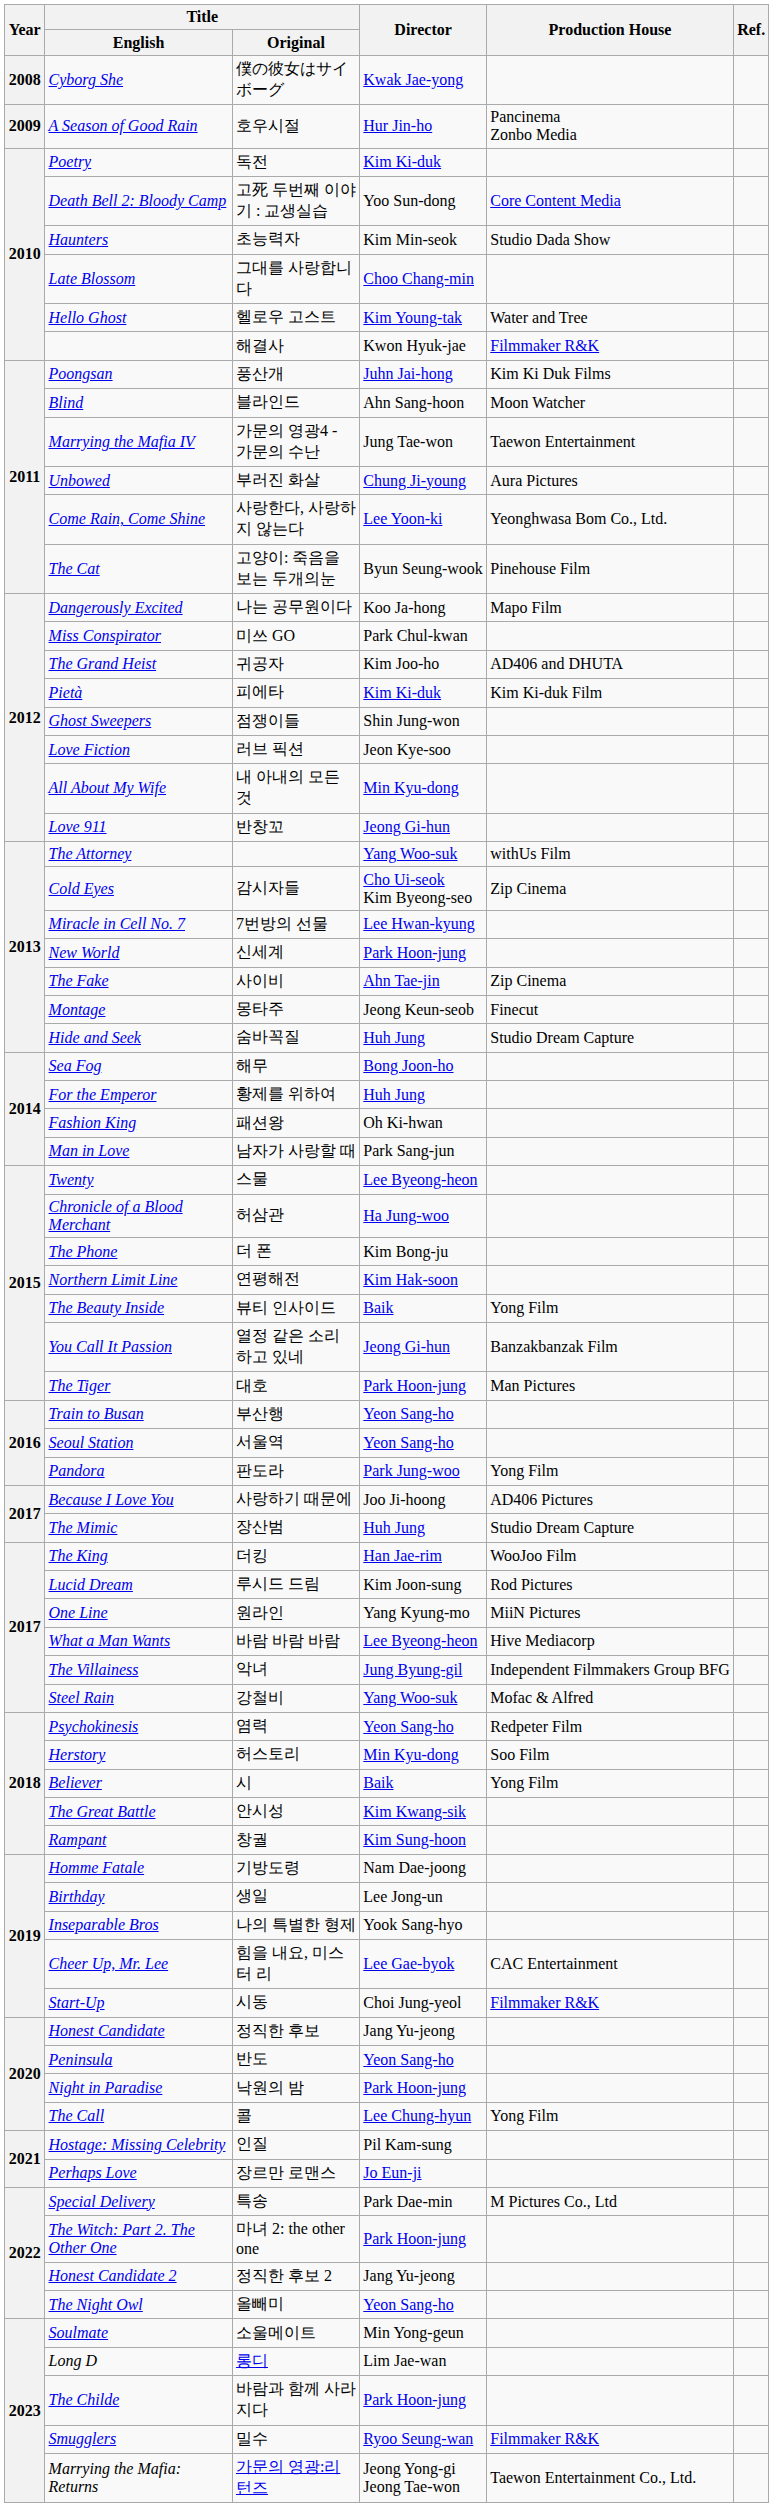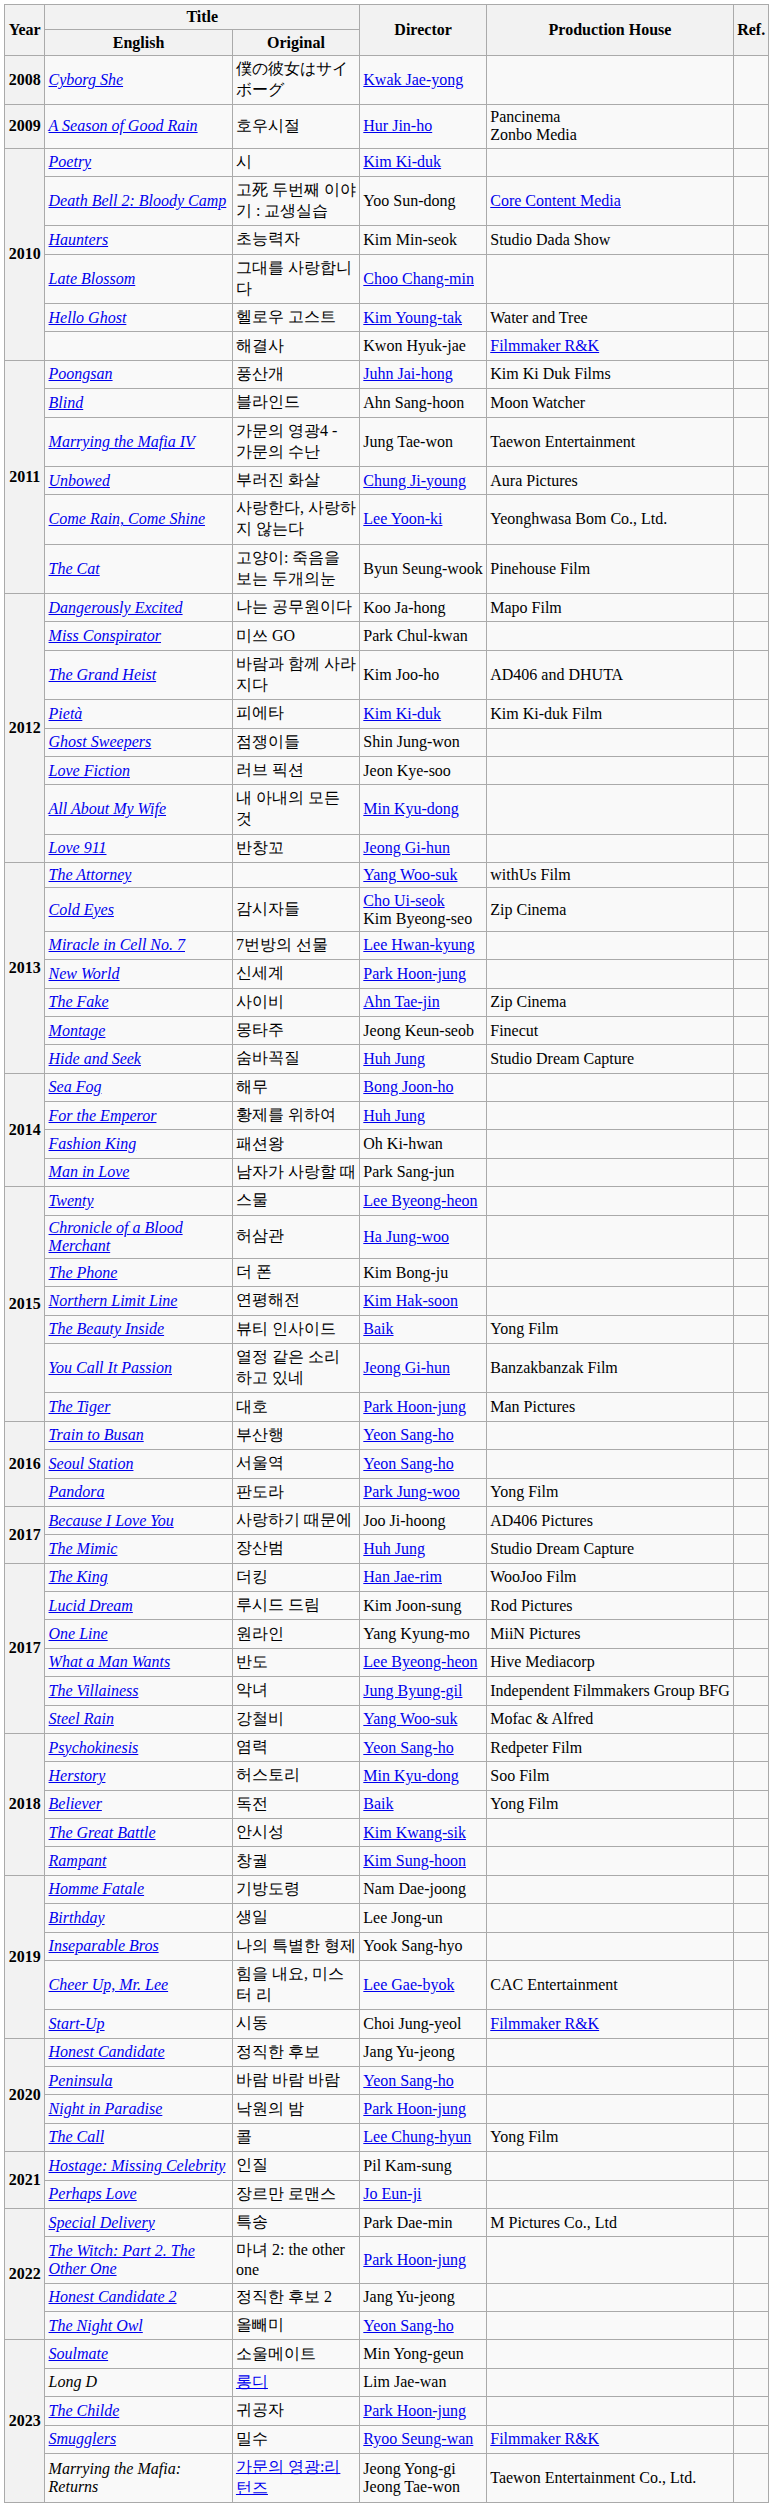(252, 161) 독전 -> (244, 161) 시
(260, 663) 귀공자 -> (296, 674) 바람과 함께 사라지다
(288, 1640) 바람 바람 바람 -> (252, 1661) 반도
(244, 1782) 시 -> (252, 1803) 독전
(252, 2059) 반도 -> (288, 2080) 바람 바람 바람
(296, 2399) 바람과 함께 사라지다 -> (260, 2410) 귀공자
